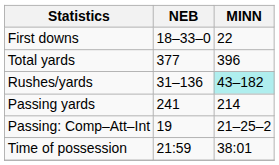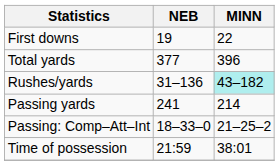(184, 38) 18–33–0 -> (164, 38) 19
(164, 126) 19 -> (184, 126) 18–33–0
